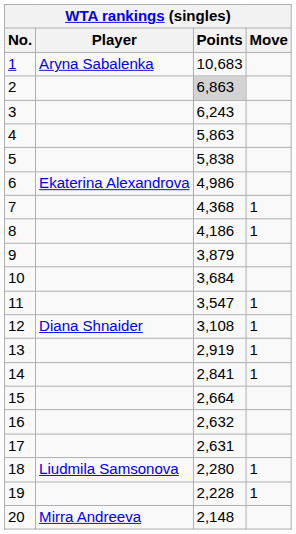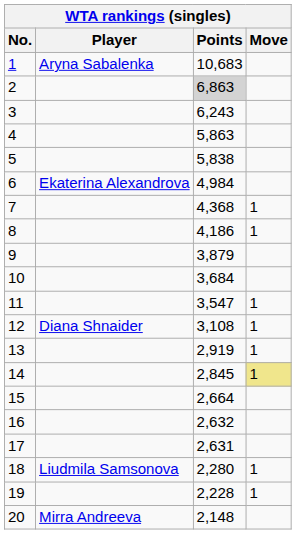(215, 183) 4,986 -> (215, 183) 4,984
(215, 374) 2,841 -> (215, 374) 2,845
(254, 374) no background -> (254, 374) khaki background
